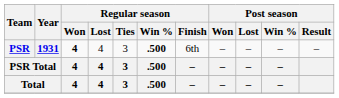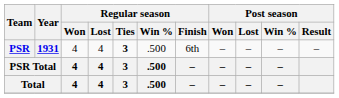(75, 49) bold -> (75, 49) normal
(125, 49) normal -> (125, 49) bold
(156, 49) bold -> (156, 49) normal
